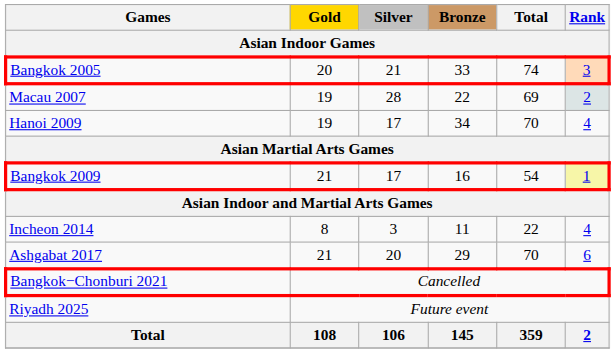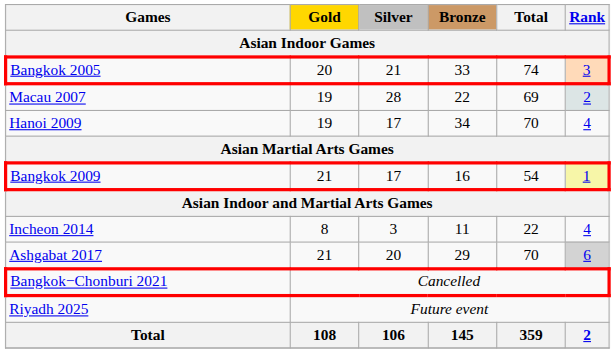(587, 254) no background -> (587, 254) lightgrey background
